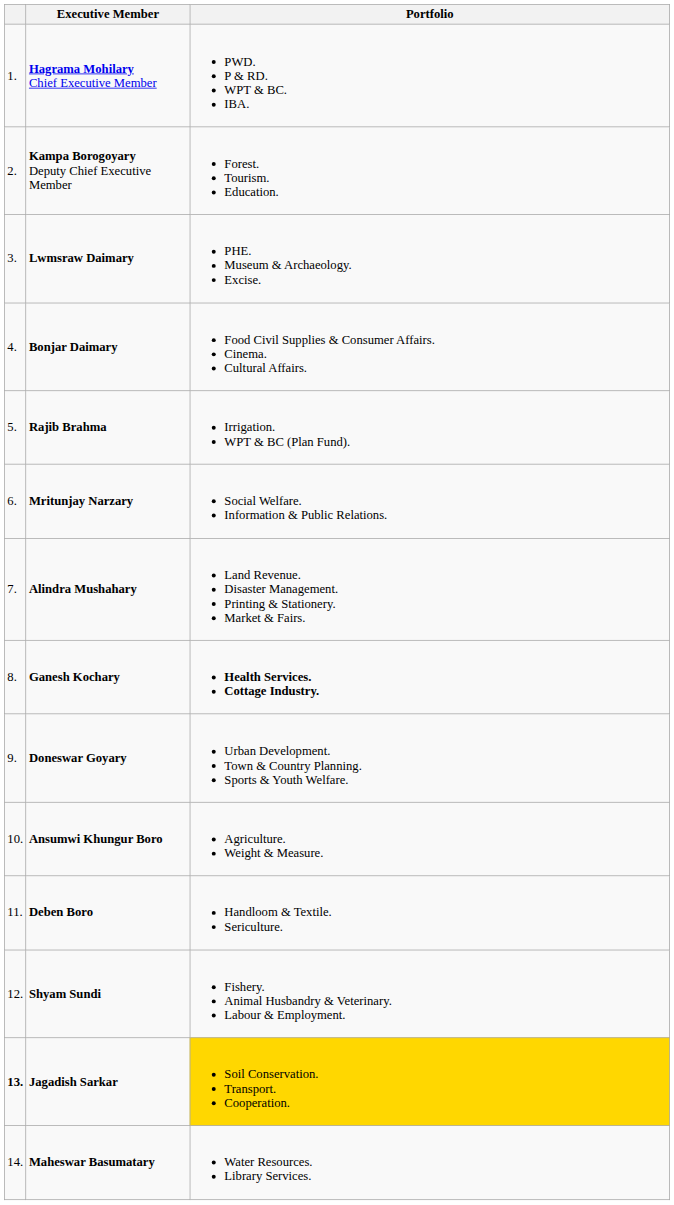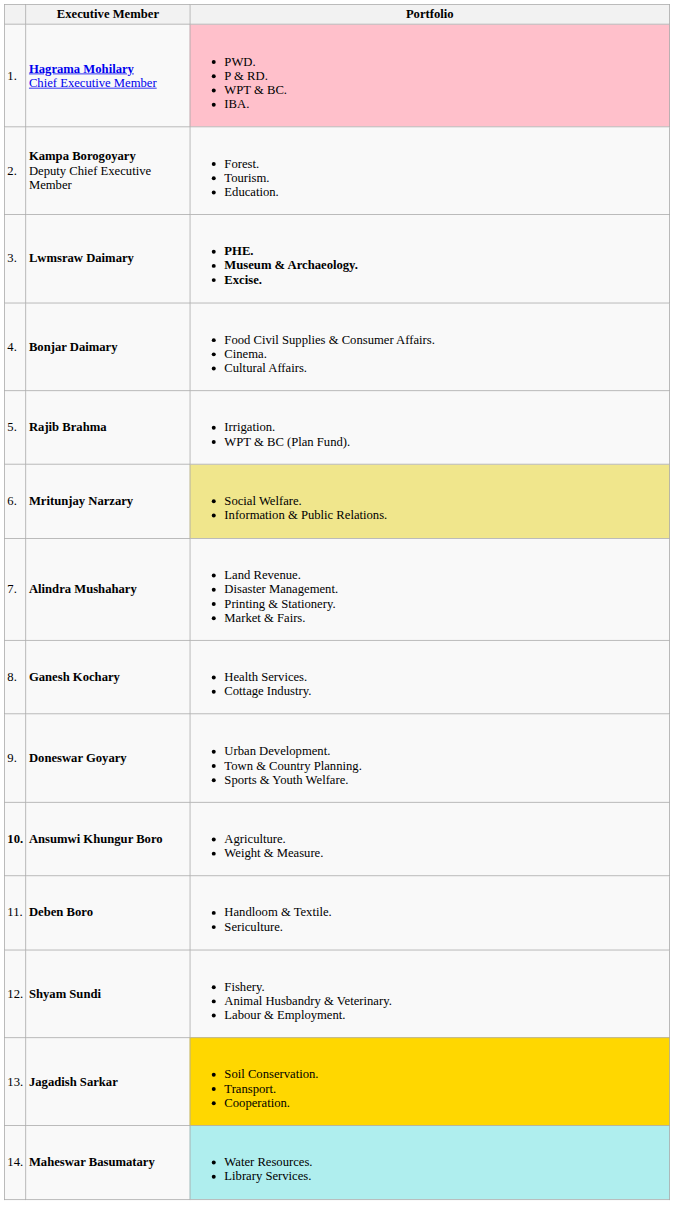(430, 83) no background -> (430, 83) pink background
(430, 266) normal -> (430, 266) bold
(430, 508) no background -> (430, 508) khaki background
(430, 684) bold -> (430, 684) normal
(15, 839) normal -> (15, 839) bold
(15, 1081) bold -> (15, 1081) normal
(430, 1170) no background -> (430, 1170) paleturquoise background
